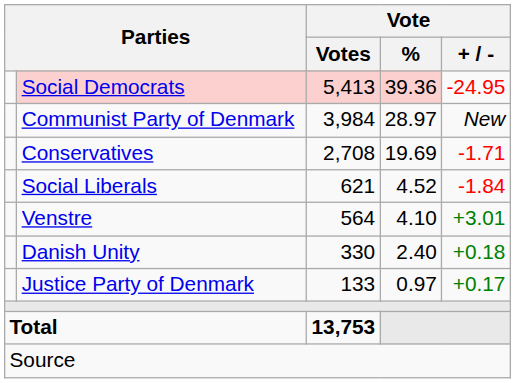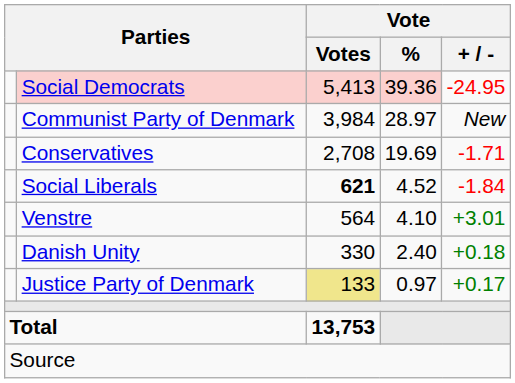(358, 185) normal -> (358, 185) bold
(358, 284) no background -> (358, 284) khaki background
